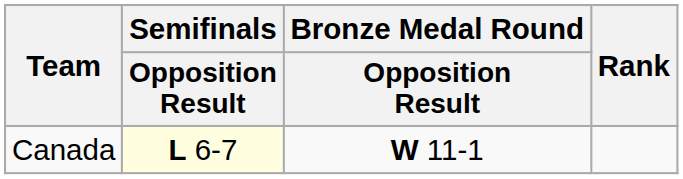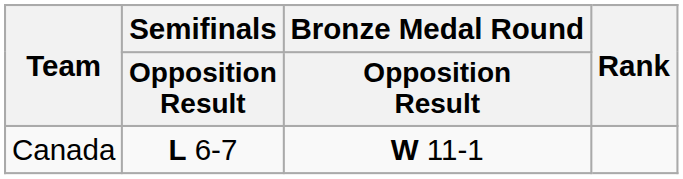(203, 150) lightyellow background -> (203, 150) no background
